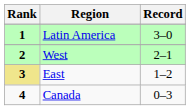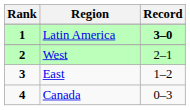(163, 34) normal -> (163, 34) bold
(22, 74) khaki background -> (22, 74) no background
